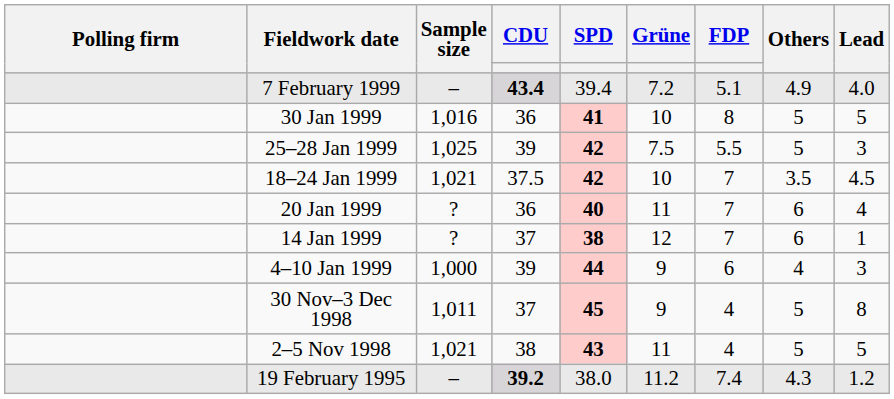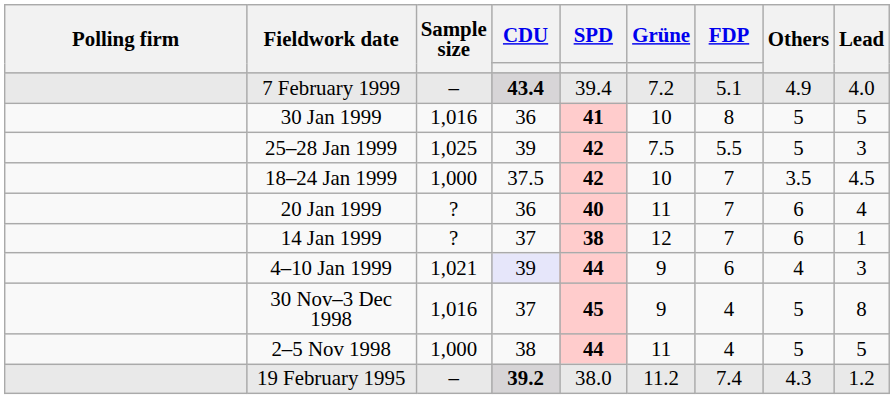(454, 178) 1,021 -> (454, 178) 1,000
(454, 268) 1,000 -> (454, 268) 1,021
(526, 268) no background -> (526, 268) lavender background
(454, 309) 1,011 -> (454, 309) 1,016
(454, 349) 1,021 -> (454, 349) 1,000
(593, 349) 43 -> (593, 349) 44
